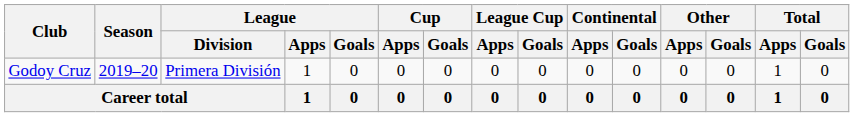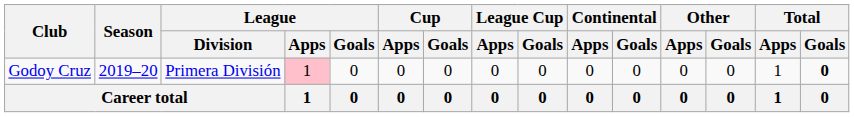(307, 71) no background -> (307, 71) pink background
(825, 71) normal -> (825, 71) bold
